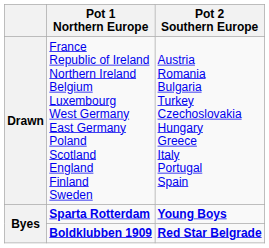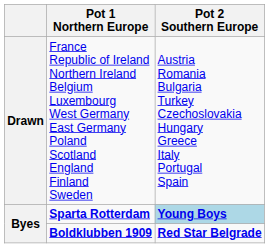(192, 214) no background -> (192, 214) lightblue background
